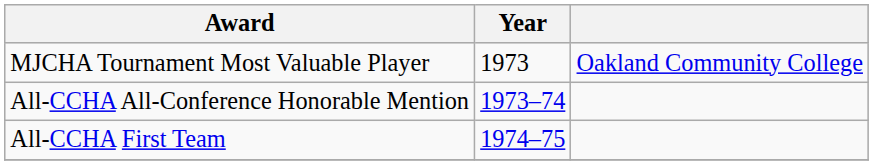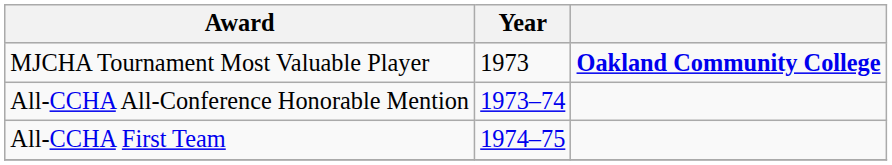(720, 62) normal -> (729, 62) bold
